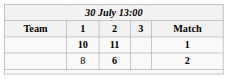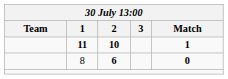(83, 45) 10 -> (82, 45) 11
(115, 45) 11 -> (114, 45) 10
(187, 61) 2 -> (187, 61) 0
